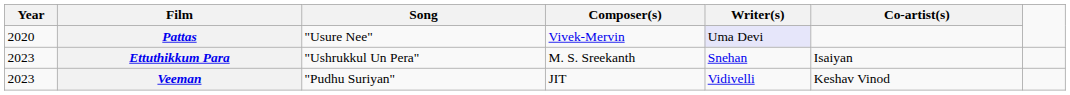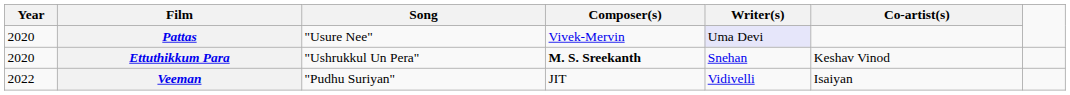(21, 57) 2023 -> (21, 57) 2020
(592, 57) normal -> (595, 57) bold
(833, 57) Isaiyan -> (852, 57) Keshav Vinod
(21, 79) 2023 -> (21, 79) 2022
(852, 79) Keshav Vinod -> (833, 79) Isaiyan
